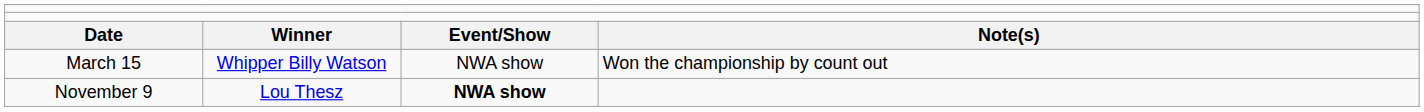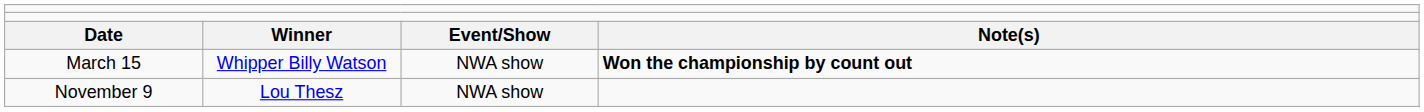(745, 63) normal -> (757, 63) bold
(500, 92) bold -> (500, 92) normal
